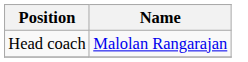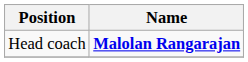(160, 43) normal -> (167, 43) bold
